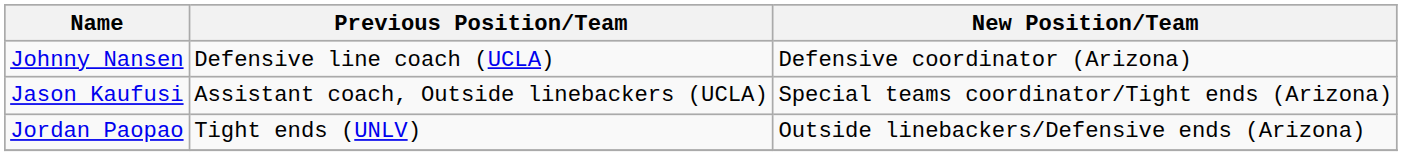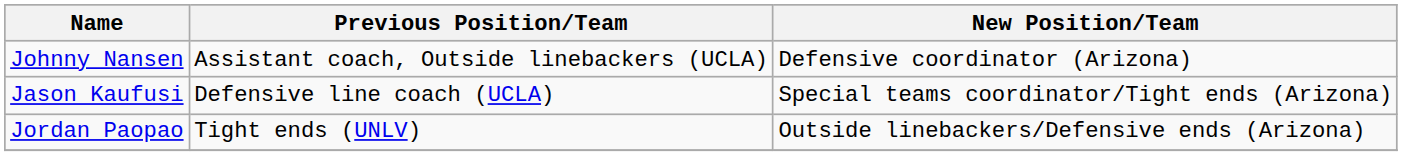(374, 59) Defensive line coach (UCLA) -> (481, 59) Assistant coach, Outside linebackers (UCLA)
(481, 95) Assistant coach, Outside linebackers (UCLA) -> (374, 95) Defensive line coach (UCLA)
